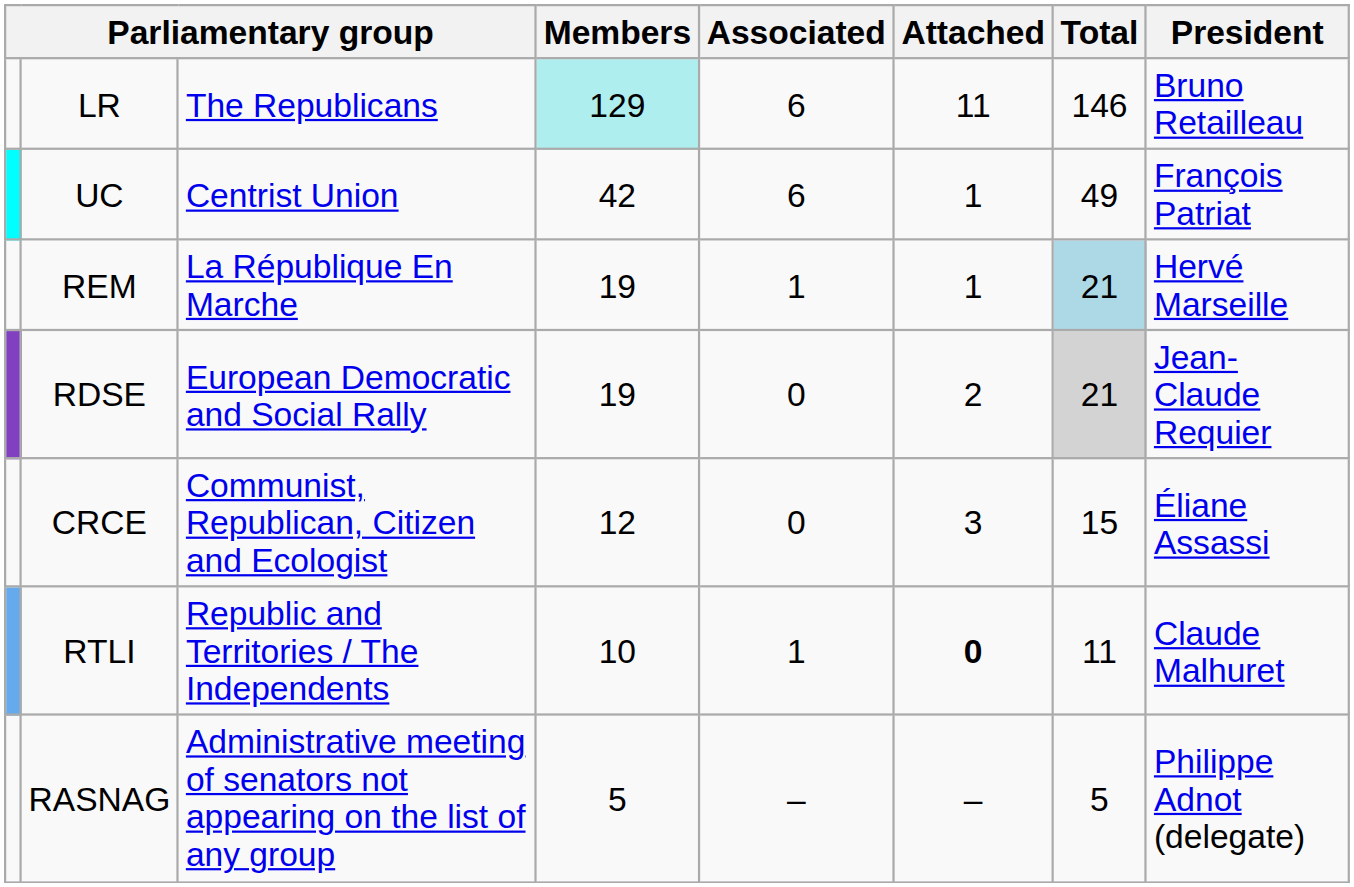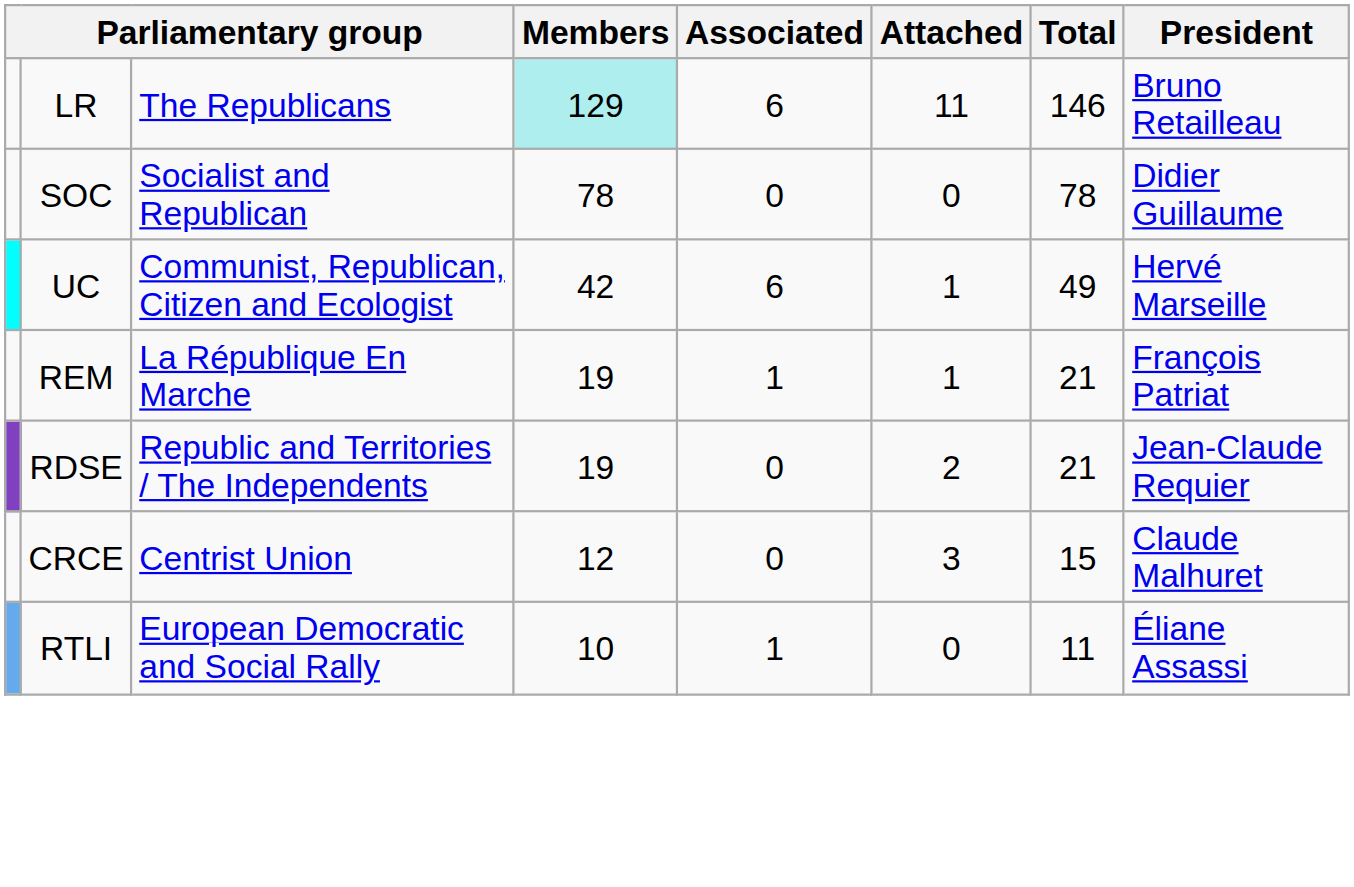+ row: (76, 195)
(292, 195) Centrist Union -> (322, 285) Communist, Republican, Citizen and Ecologist
(1218, 195) François Patriat -> (1199, 285) Hervé Marseille
(1099, 285) lightblue background -> (1078, 376) no background
(1221, 285) Hervé Marseille -> (1197, 376) François Patriat
(348, 395) European Democratic and Social Rally -> (315, 467) Republic and Territories / The Independents
(1099, 395) lightgrey background -> (1078, 467) no background
(330, 523) Communist, Republican, Citizen and Ecologist -> (246, 558) Centrist Union
(1212, 523) Éliane Assassi -> (1197, 558) Claude Malhuret
(302, 652) Republic and Territories / The Independents -> (302, 648) European Democratic and Social Rally
(973, 652) bold -> (951, 648) normal
(1219, 652) Claude Malhuret -> (1190, 648) Éliane Assassi
- row: (99, 799)
